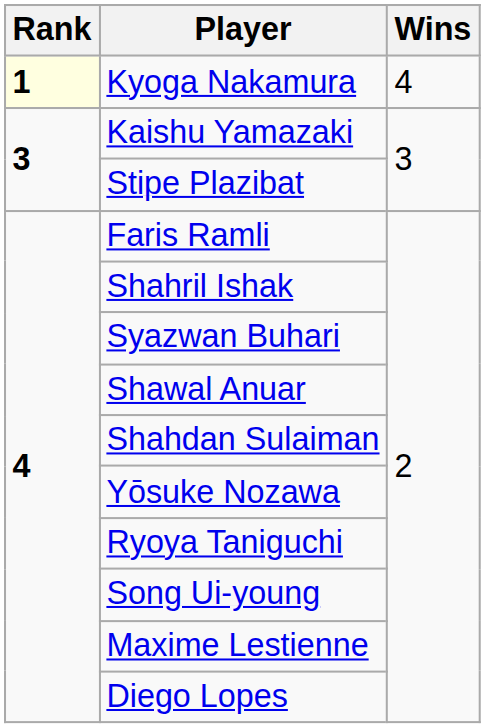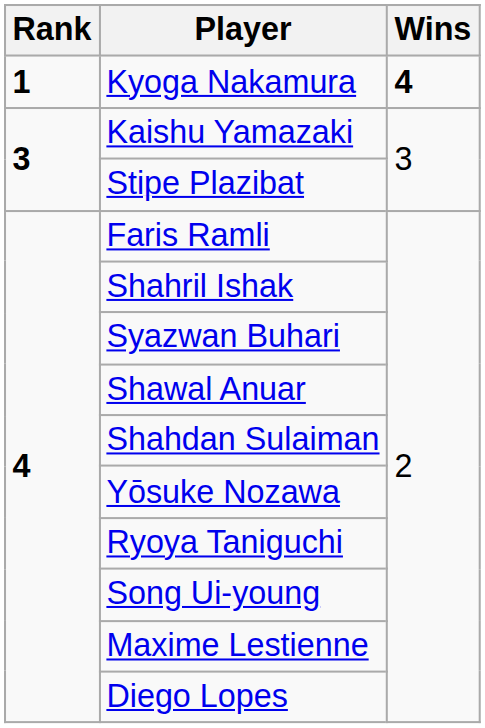(21, 81) lightyellow background -> (21, 81) no background
(403, 81) normal -> (403, 81) bold
